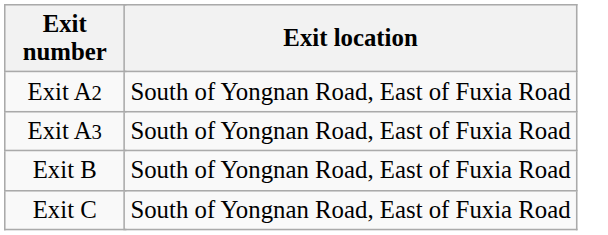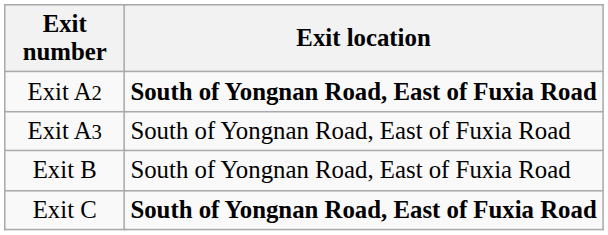(351, 91) normal -> (364, 91) bold
(351, 209) normal -> (364, 209) bold
